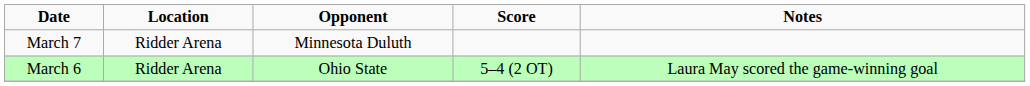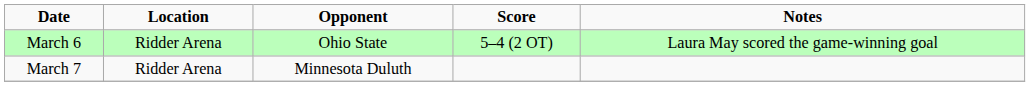rows swapped: (54, 68) <-> (54, 42)
